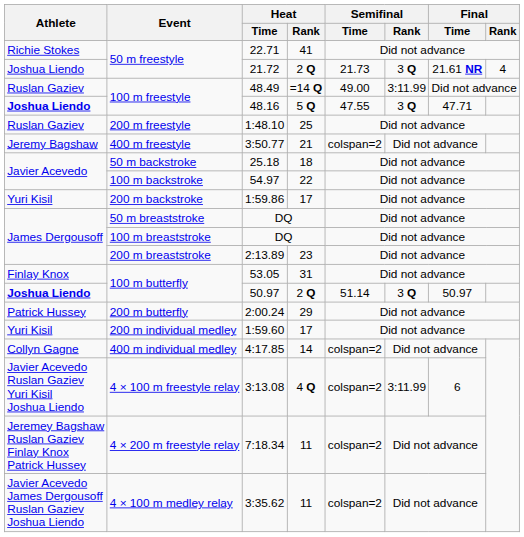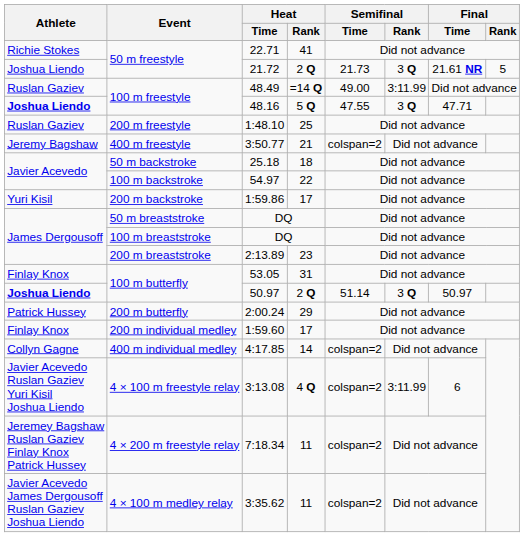(503, 69) 4 -> (503, 69) 5
(30, 330) Yuri Kisil -> (38, 330) Finlay Knox
